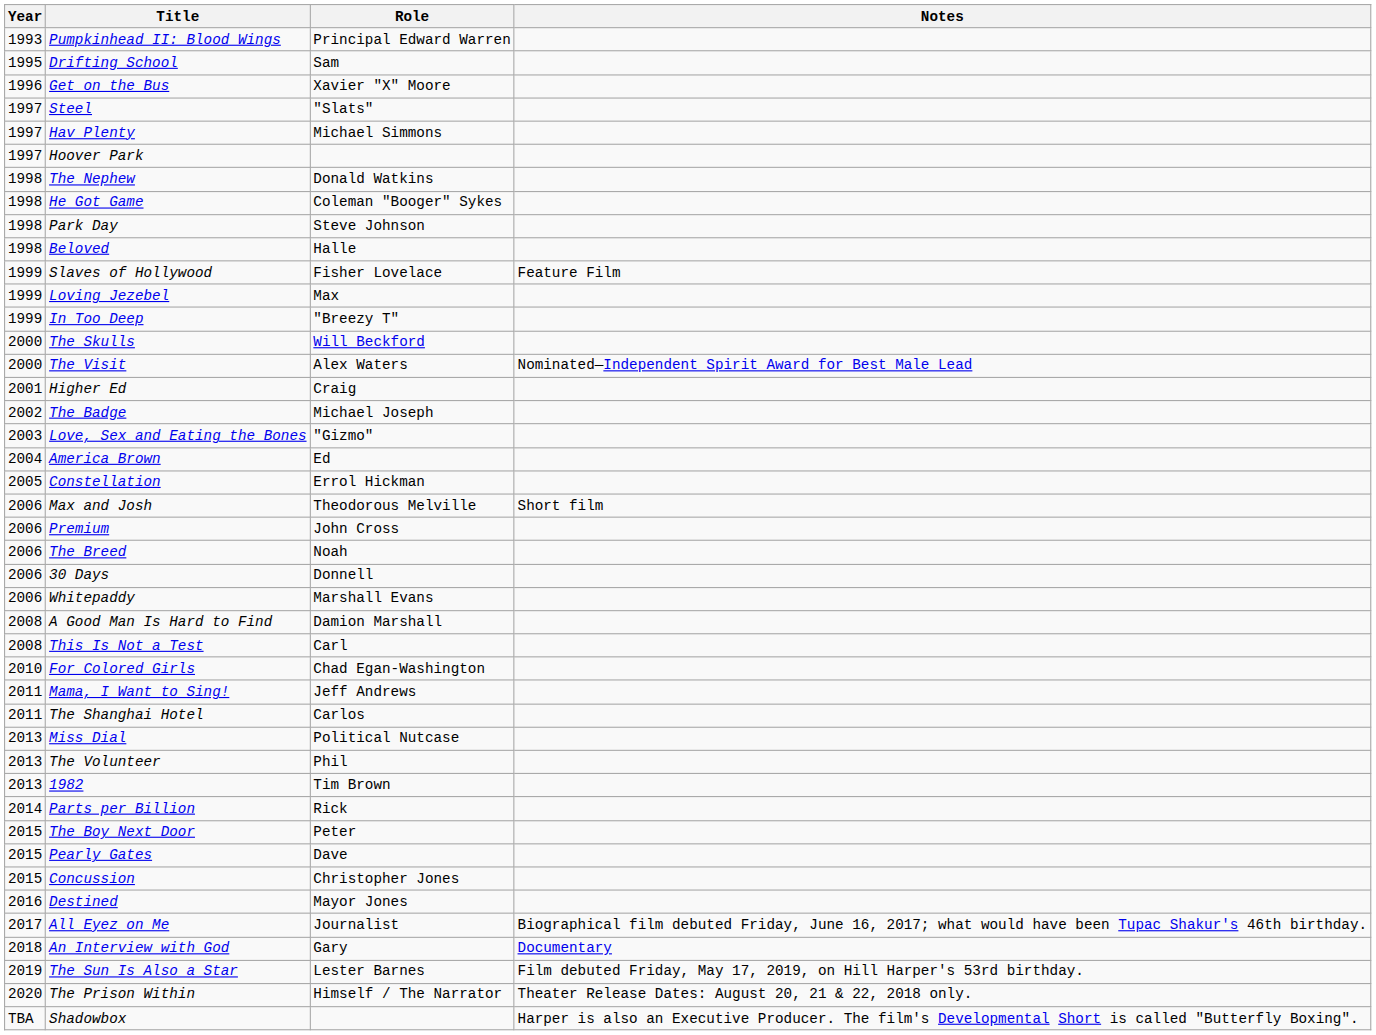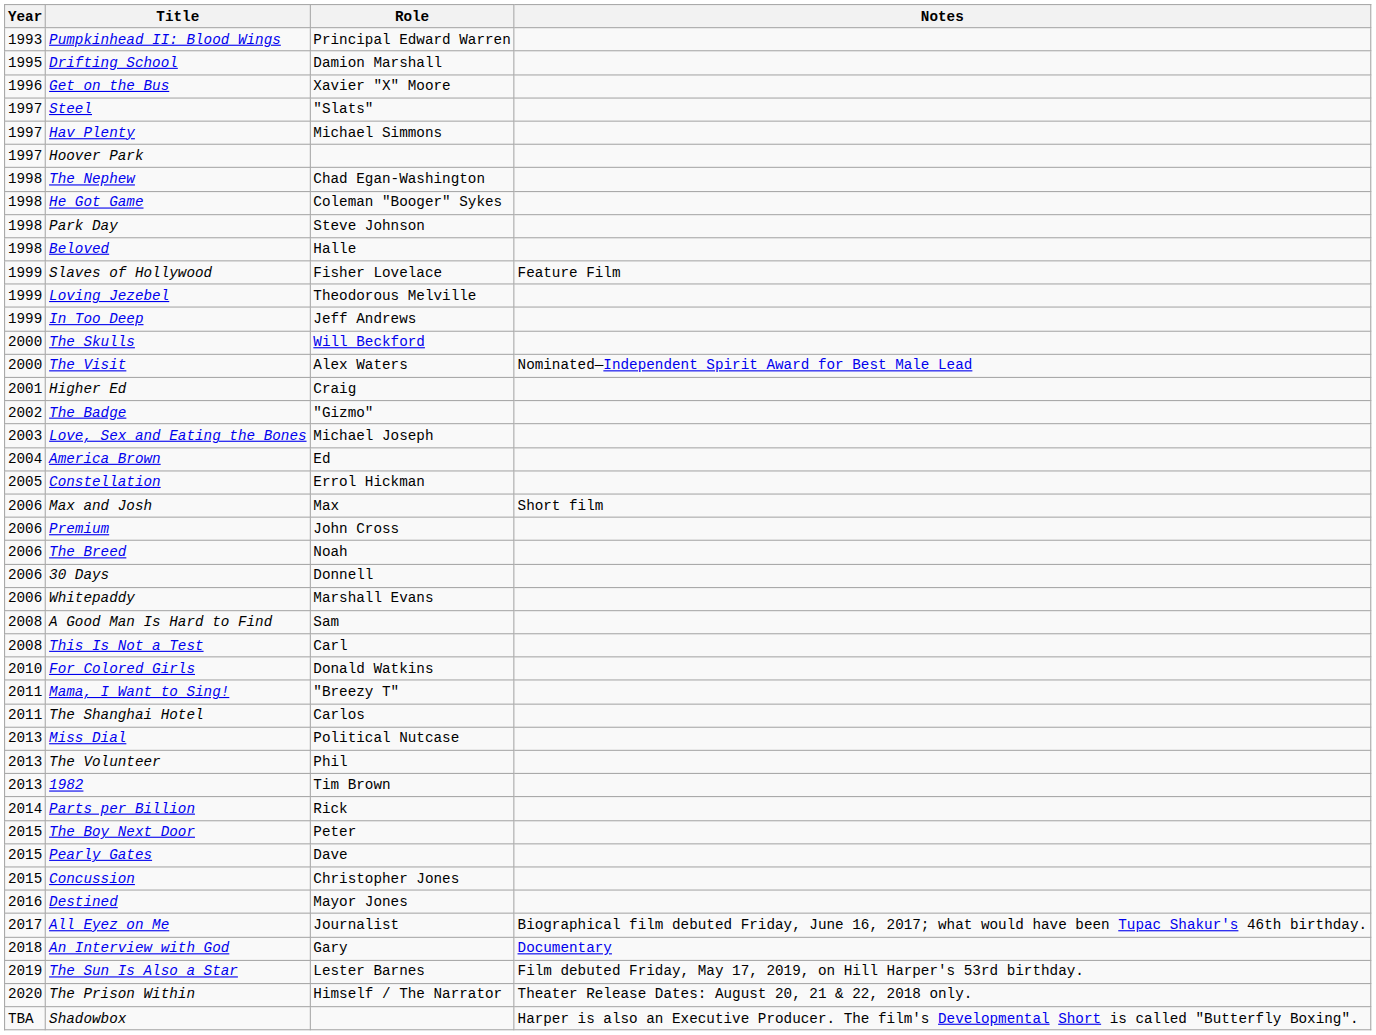(326, 63) Sam -> (378, 63) Damion Marshall
(373, 179) Donald Watkins -> (399, 179) Chad Egan-Washington
(326, 296) Max -> (395, 296) Theodorous Melville
(356, 319) "Breezy T" -> (365, 319) Jeff Andrews
(373, 412) Michael Joseph -> (343, 412) "Gizmo"
(343, 436) "Gizmo" -> (373, 436) Michael Joseph
(395, 506) Theodorous Melville -> (326, 506) Max
(378, 622) Damion Marshall -> (326, 622) Sam
(399, 669) Chad Egan-Washington -> (373, 669) Donald Watkins
(365, 692) Jeff Andrews -> (356, 692) "Breezy T"
